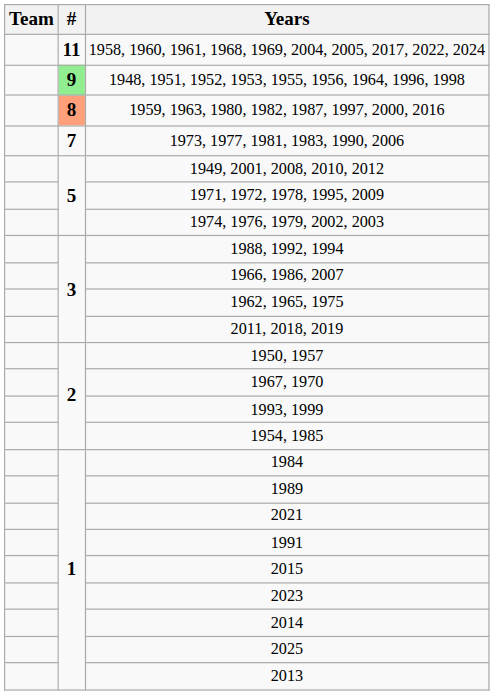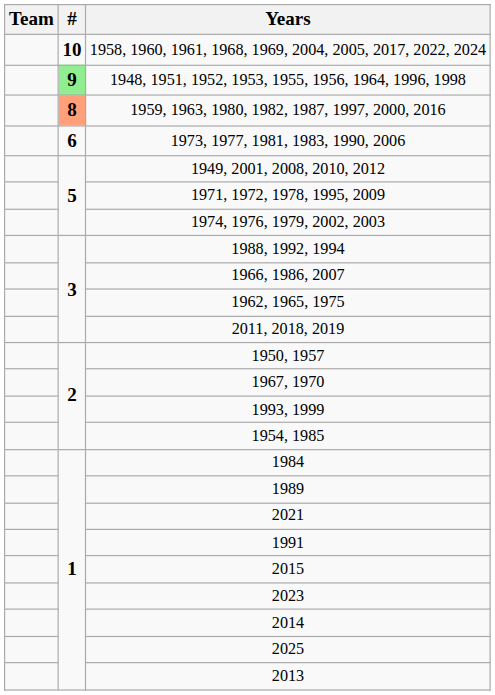(72, 49) 11 -> (72, 49) 10
(72, 140) 7 -> (72, 140) 6
